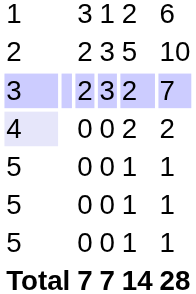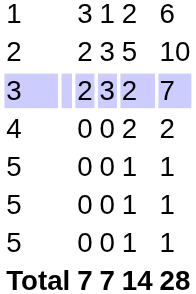(14, 128) lavender background -> (14, 128) no background
